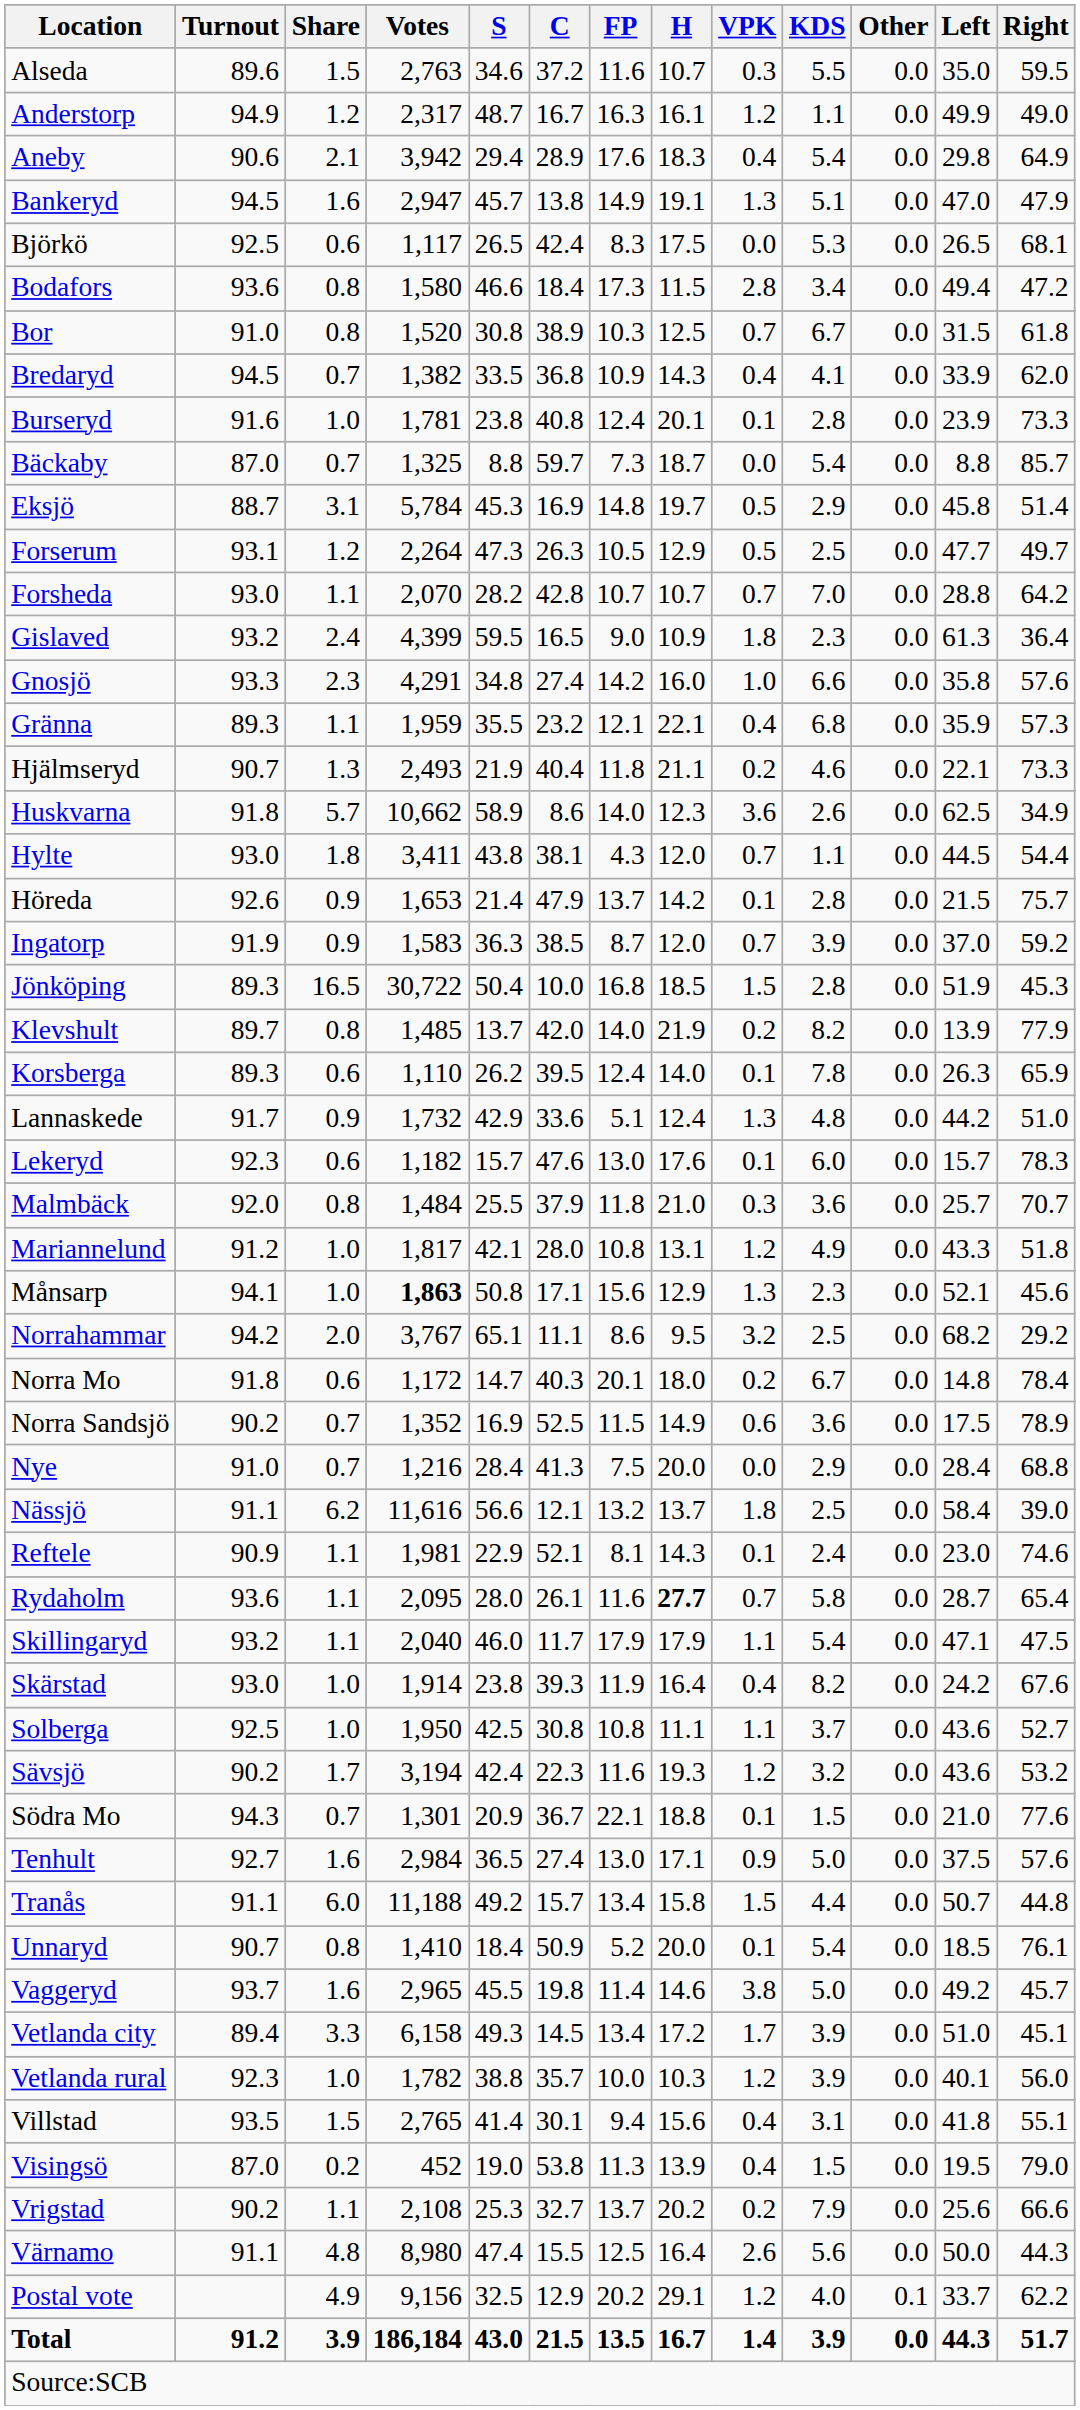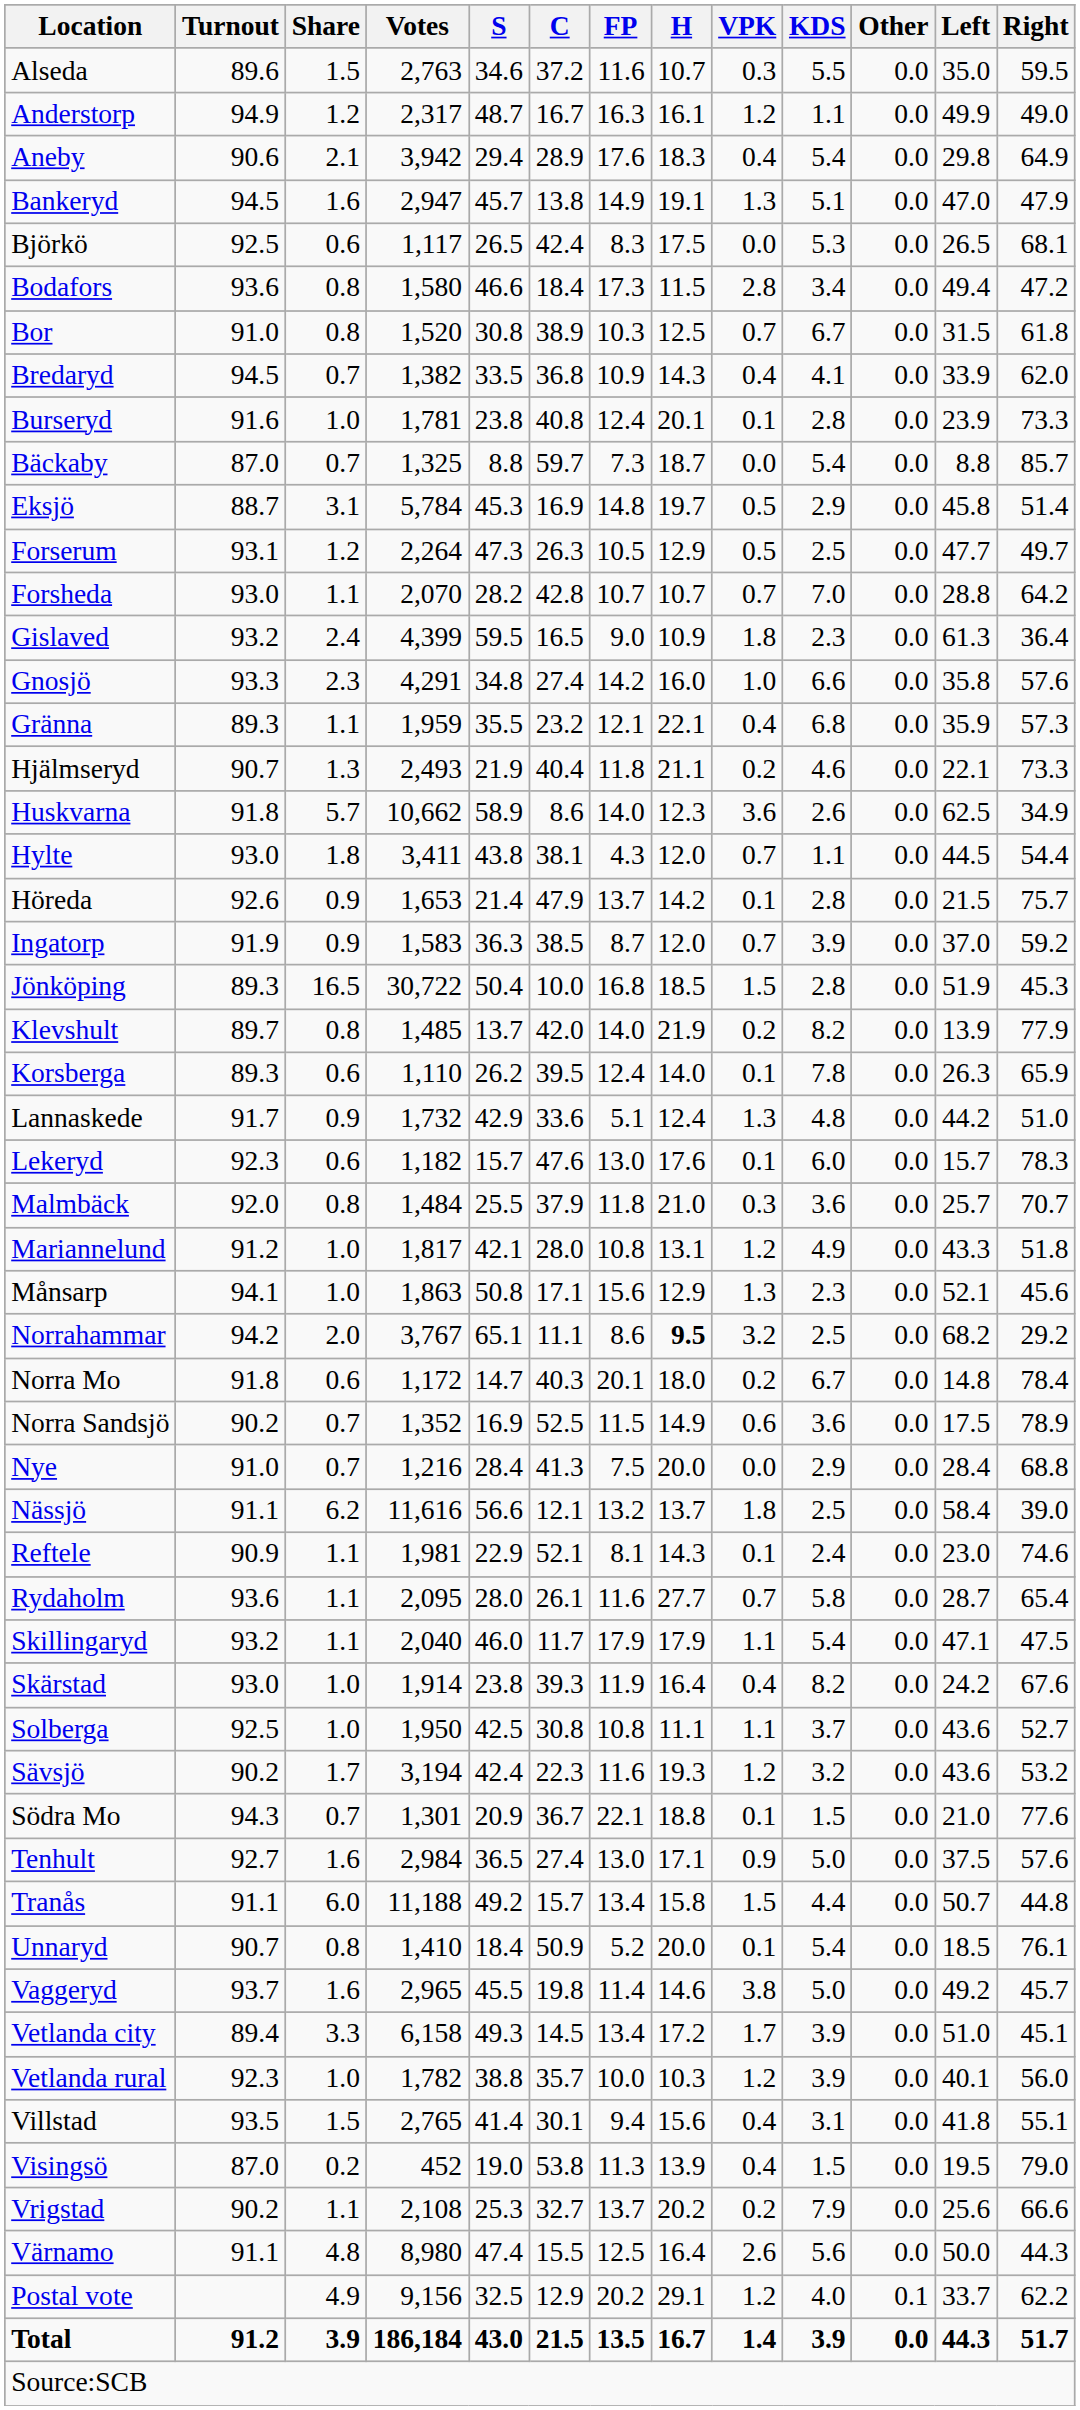(431, 1292) bold -> (431, 1292) normal
(688, 1335) normal -> (688, 1335) bold
(681, 1597) bold -> (681, 1597) normal
